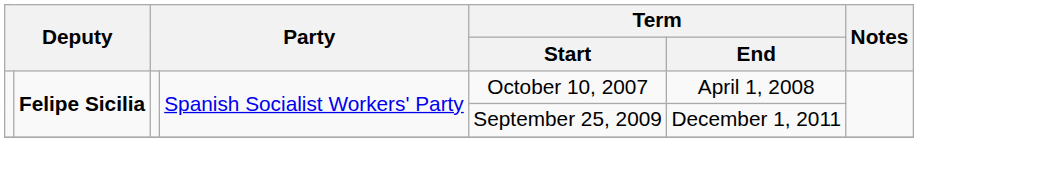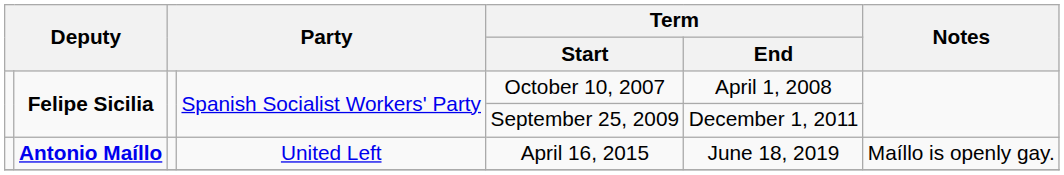+ row: (91, 152)
